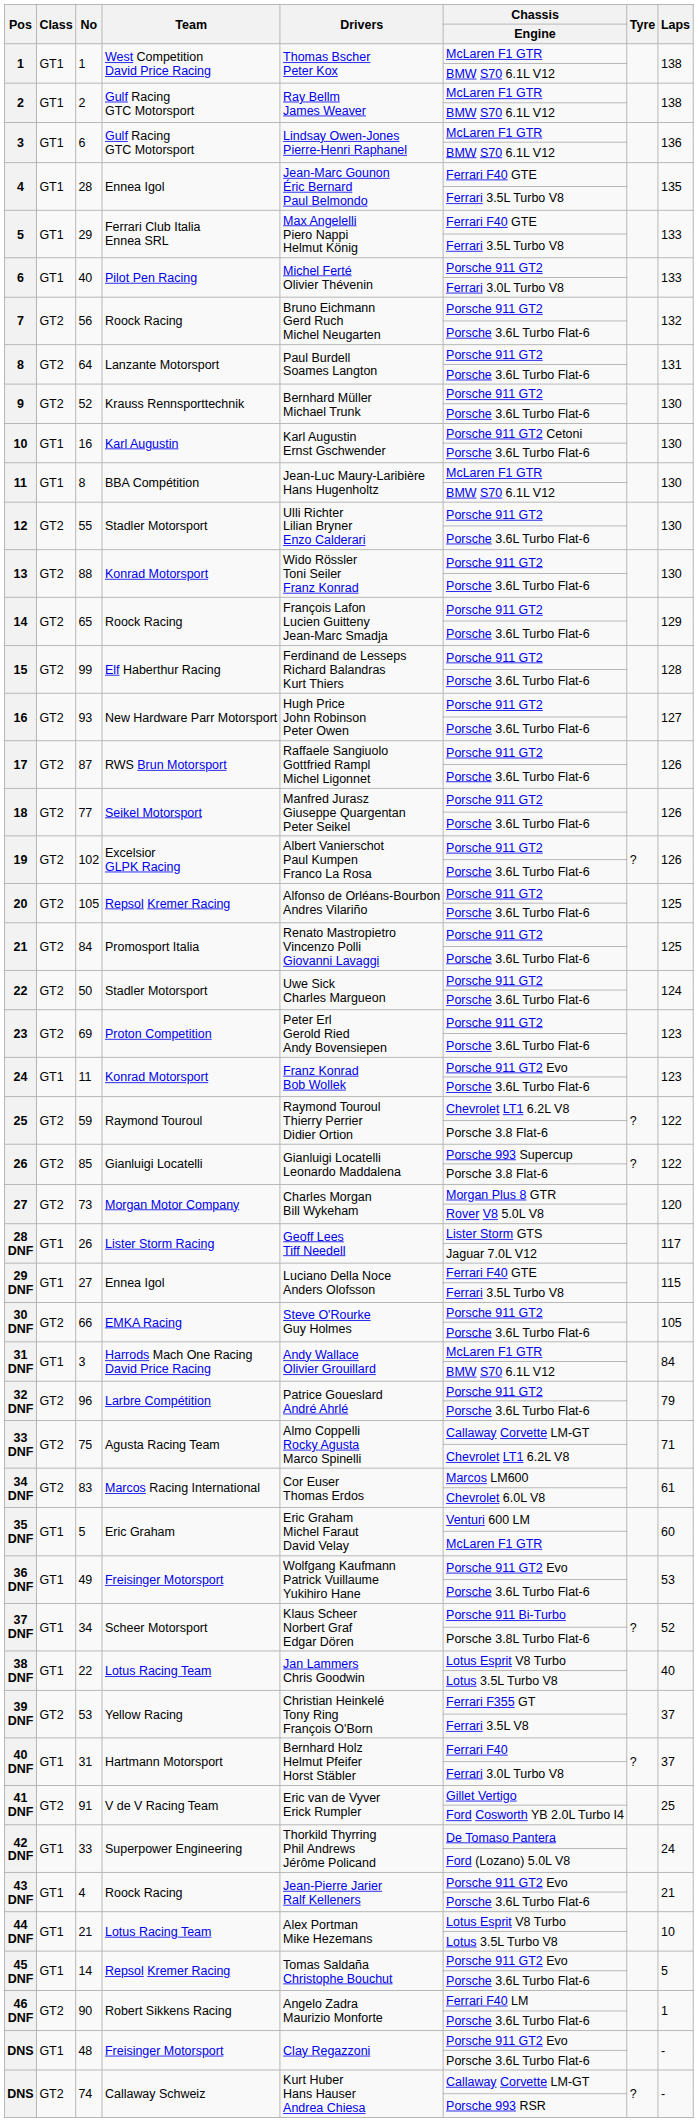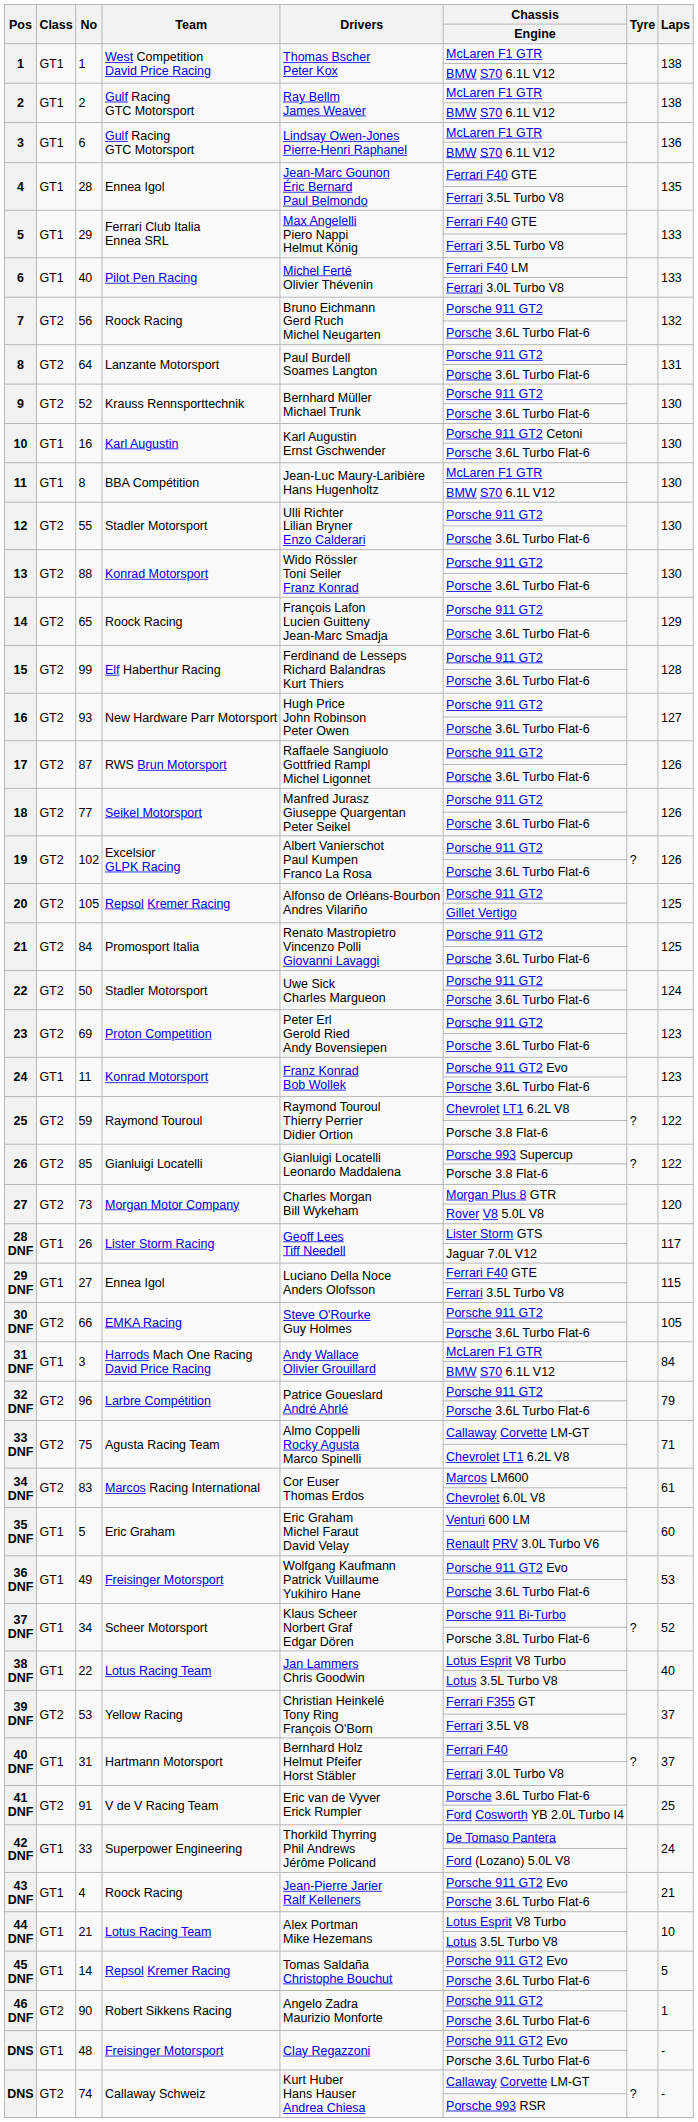(494, 268) Porsche 911 GT2 -> (487, 268) Ferrari F40 LM
(518, 913) Porsche 3.6L Turbo Flat-6 -> (481, 913) Gillet Vertigo
(494, 1544) McLaren F1 GTR -> (523, 1544) Renault PRV 3.0L Turbo V6
(481, 1795) Gillet Vertigo -> (518, 1795) Porsche 3.6L Turbo Flat-6
(487, 2001) Ferrari F40 LM -> (494, 2001) Porsche 911 GT2
